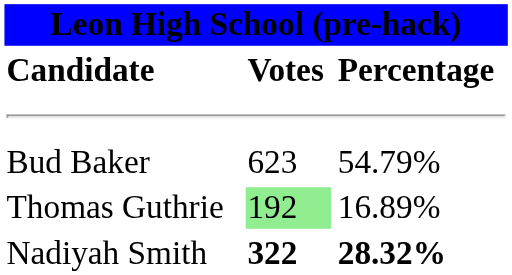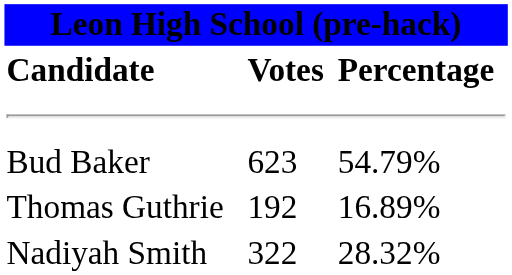(272, 207) lightgreen background -> (272, 207) no background
(272, 253) bold -> (272, 253) normal
(392, 253) bold -> (389, 253) normal
